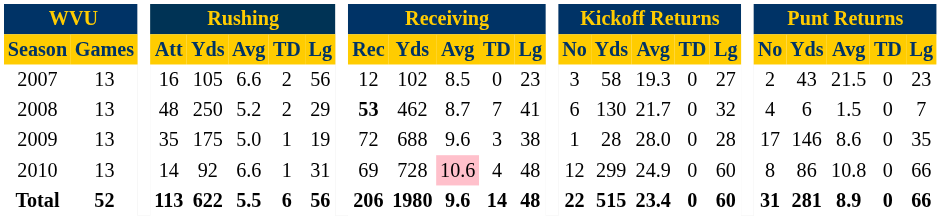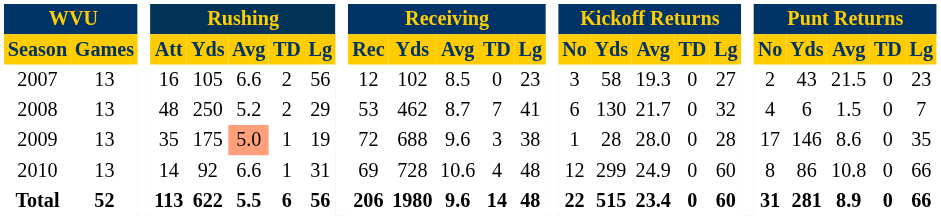(368, 109) bold -> (368, 109) normal
(249, 139) no background -> (249, 139) lightsalmon background
(458, 170) pink background -> (458, 170) no background
